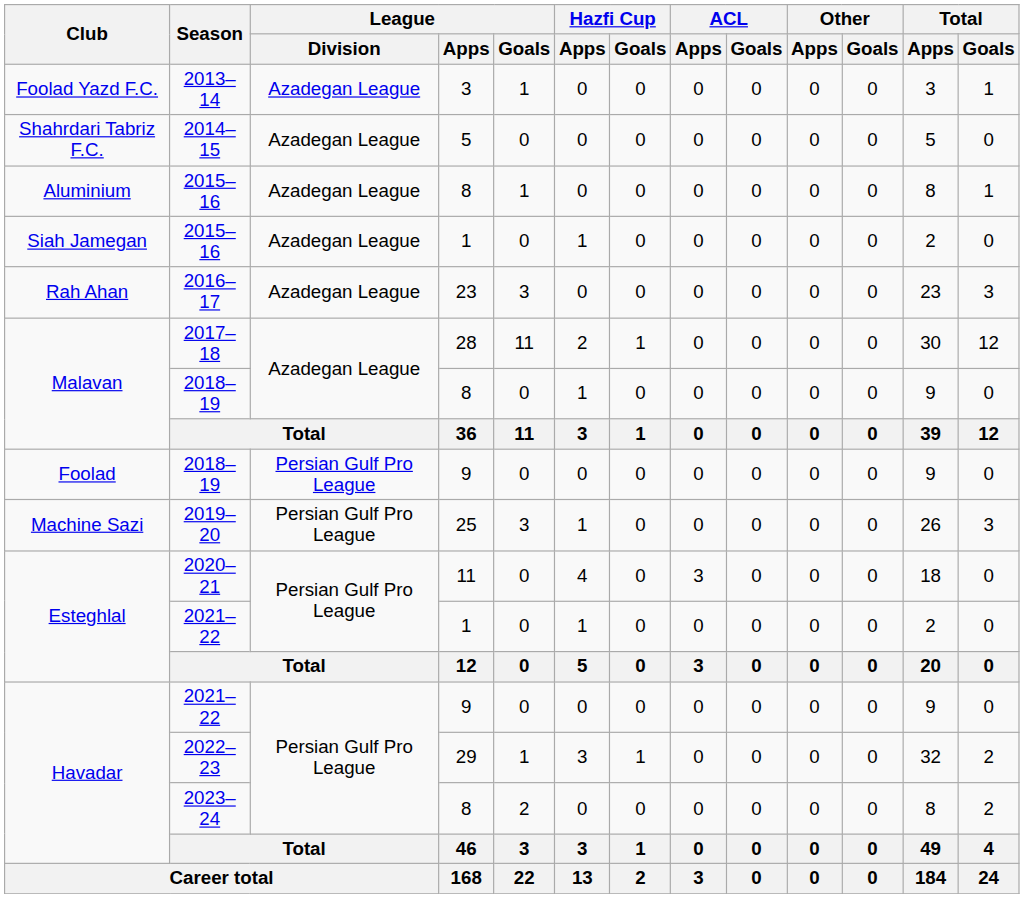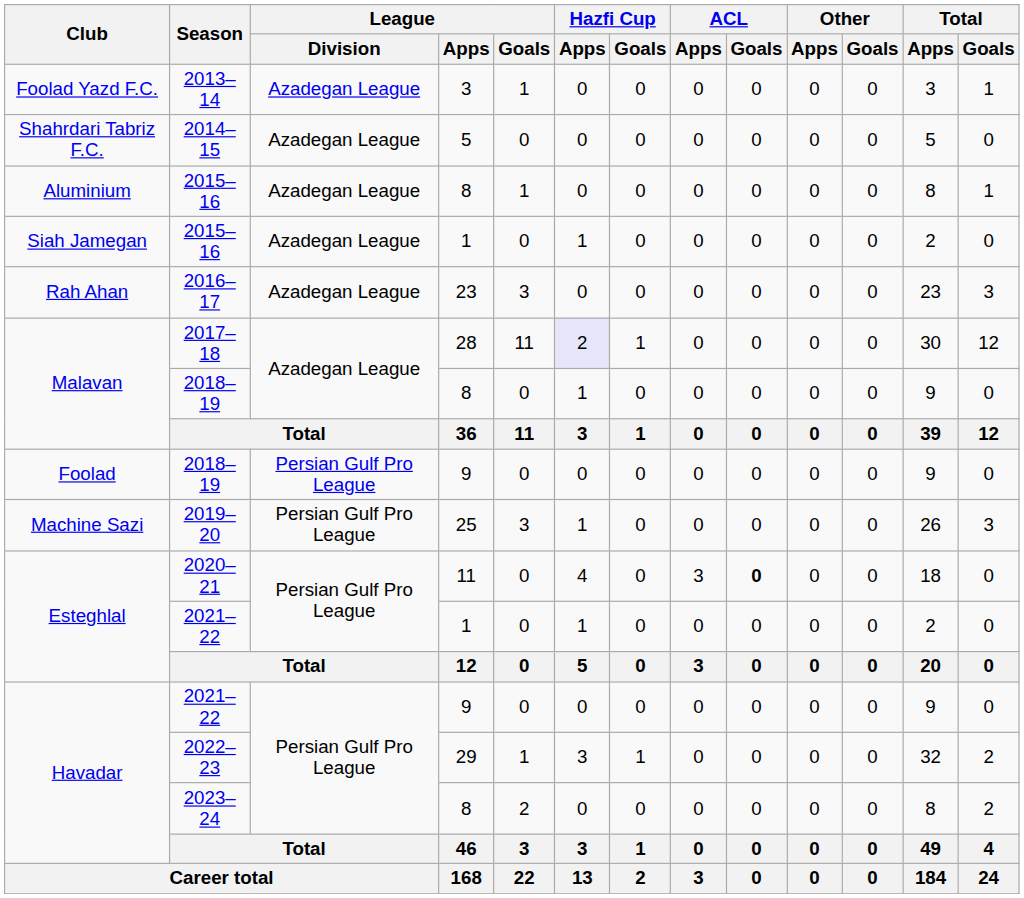(582, 342) no background -> (582, 342) lavender background
(756, 575) normal -> (756, 575) bold
